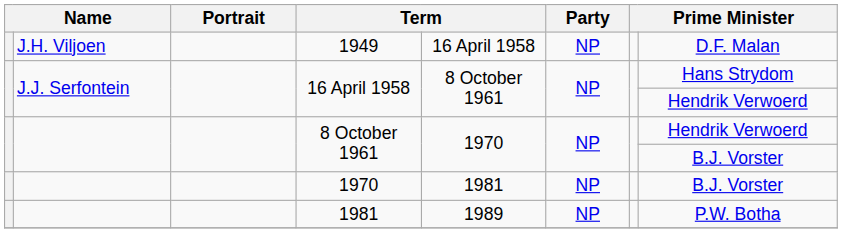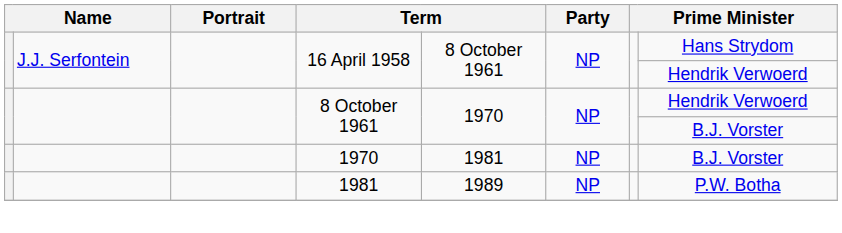- row: (61, 46)
